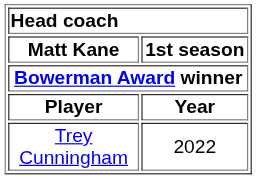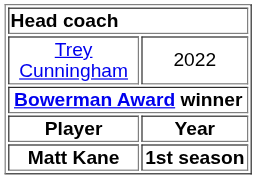rows swapped: (74, 49) <-> (74, 146)
